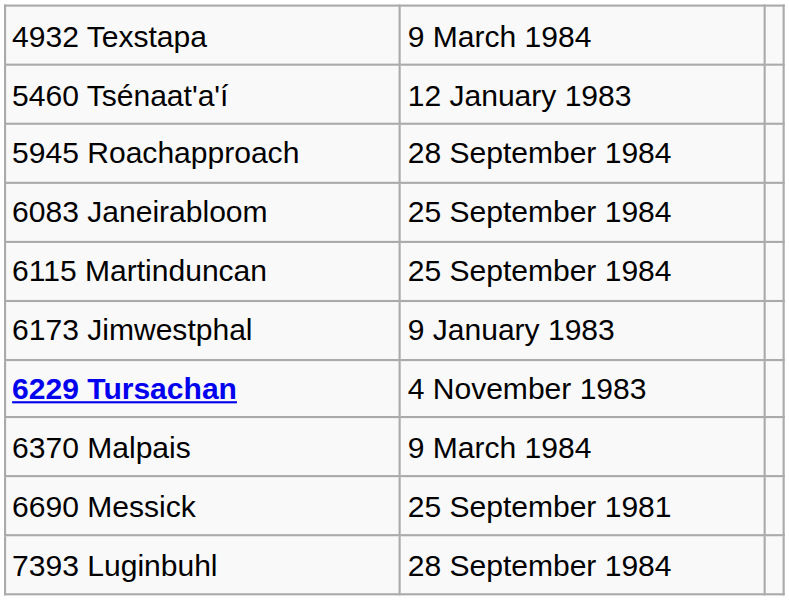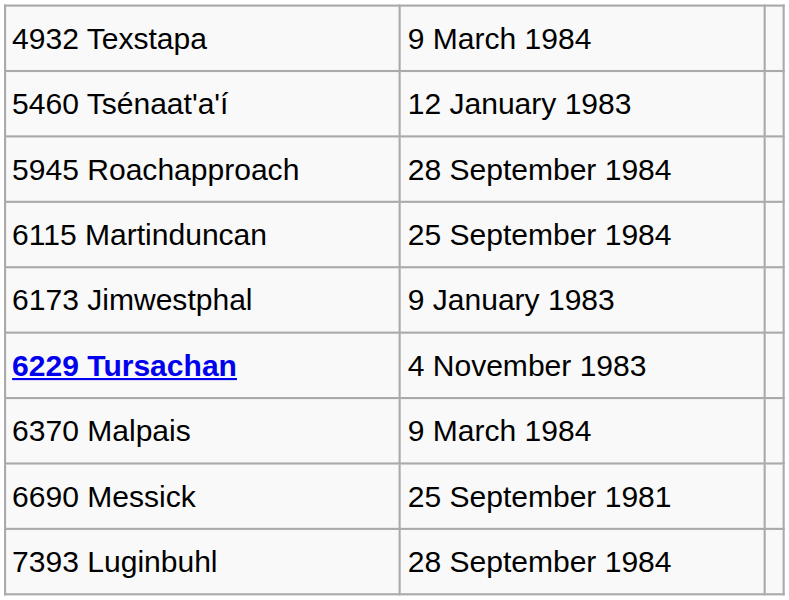- row: (140, 212)
